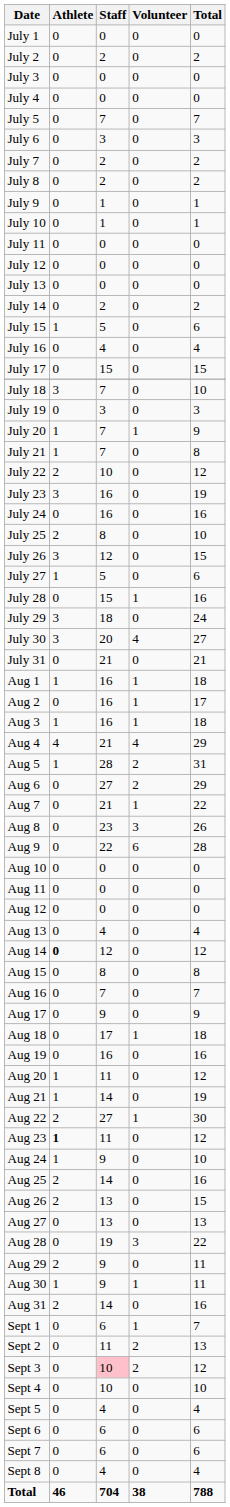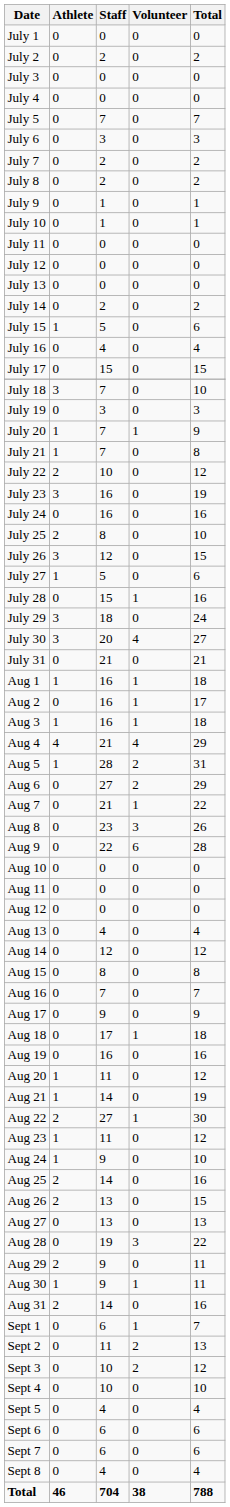(56, 951) bold -> (56, 951) normal
(56, 1138) bold -> (56, 1138) normal
(106, 1367) pink background -> (106, 1367) no background
